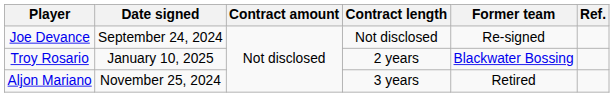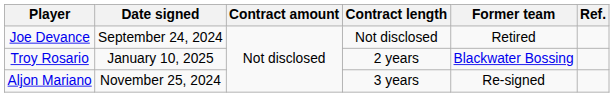(514, 37) Re-signed -> (514, 37) Retired
(514, 80) Retired -> (514, 80) Re-signed
